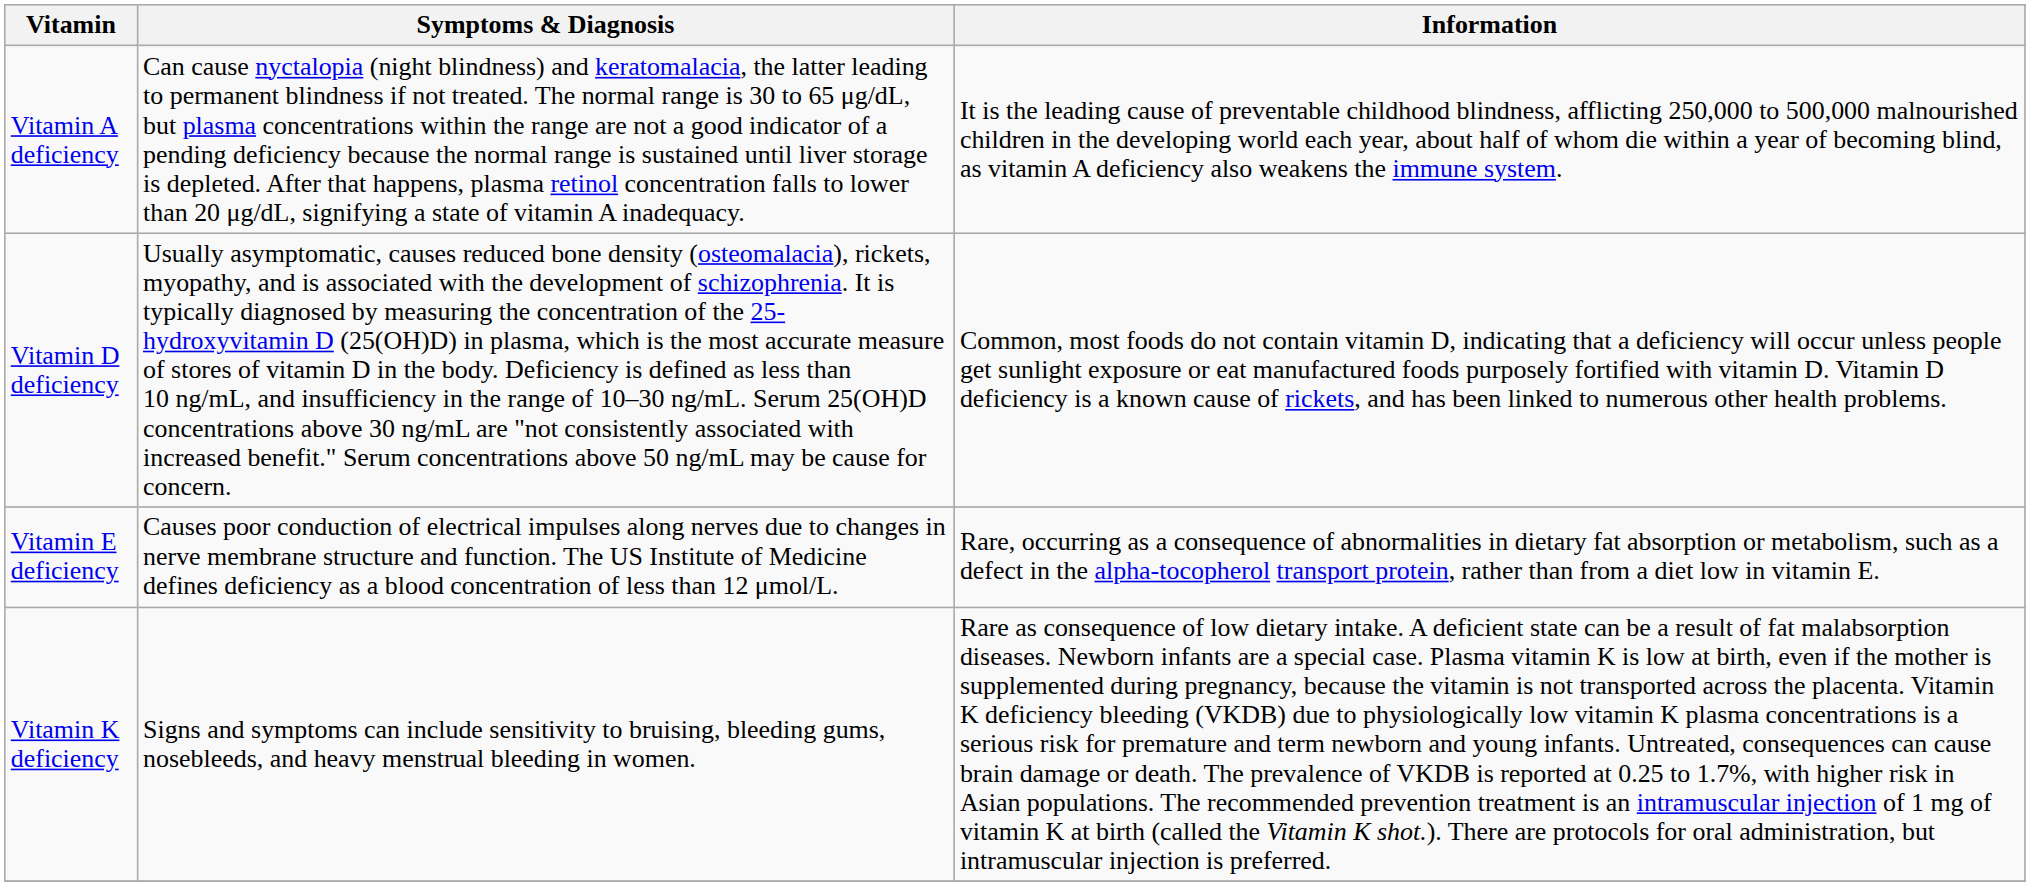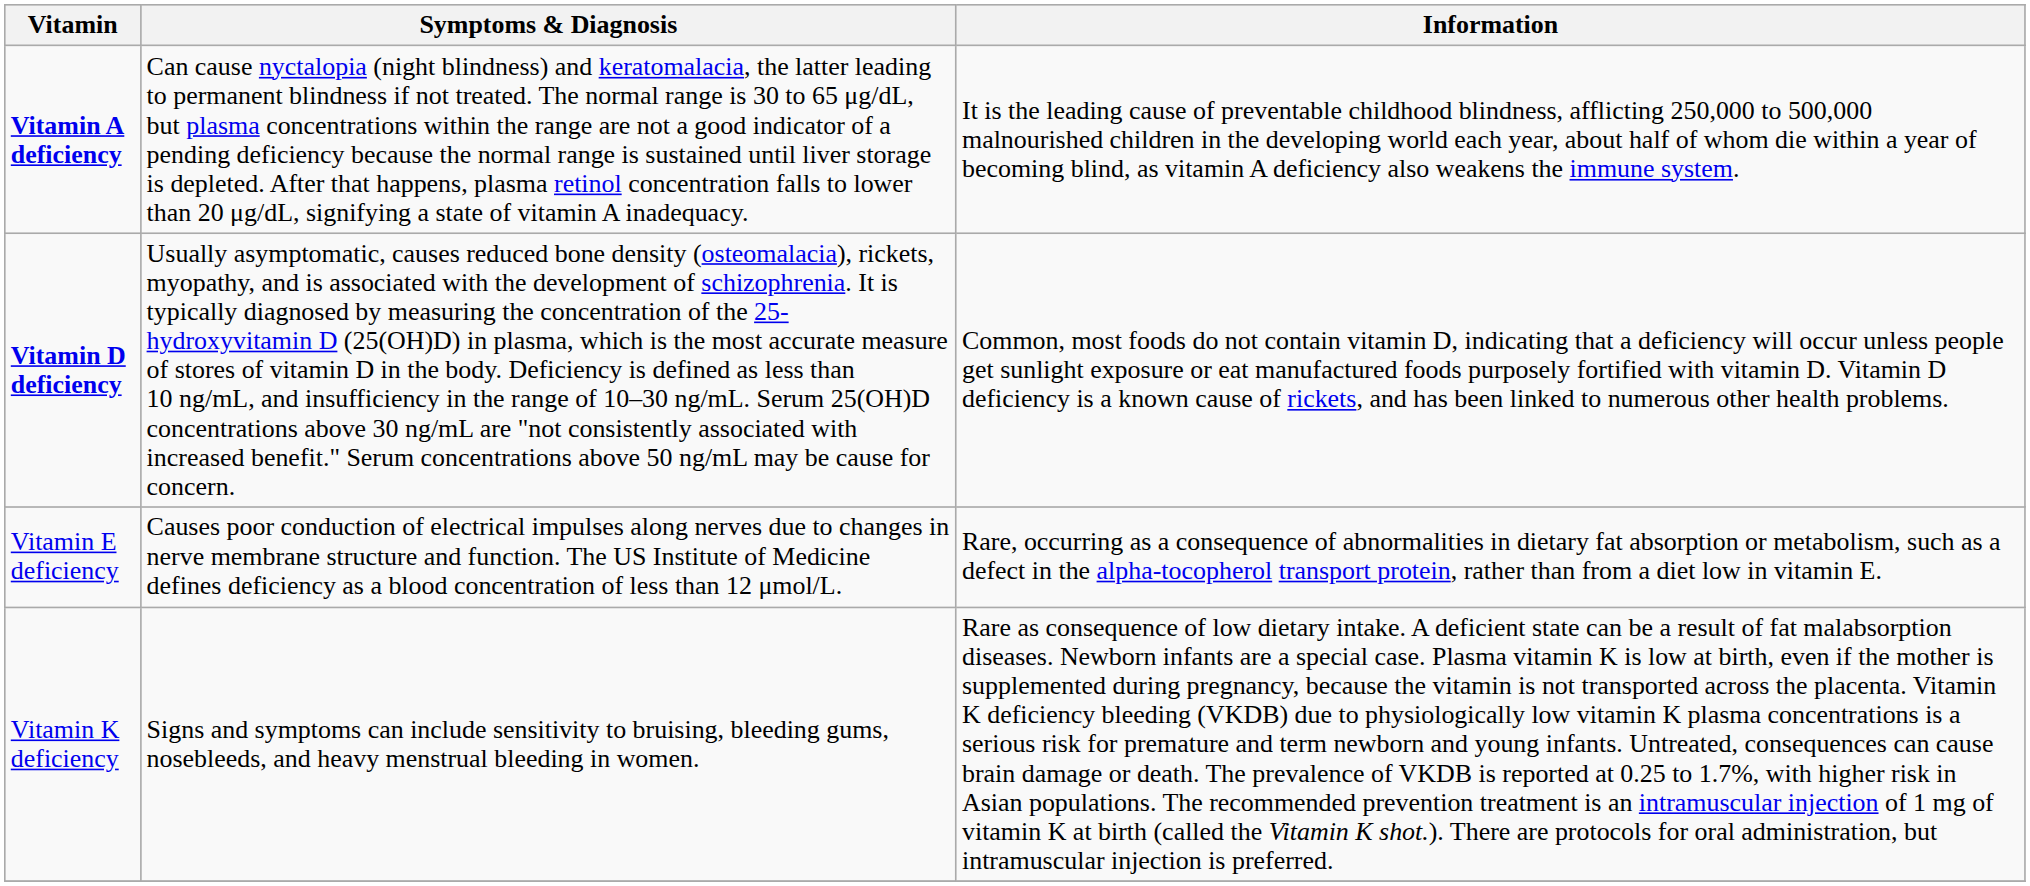(65, 139) normal -> (68, 139) bold
(65, 369) normal -> (68, 369) bold
